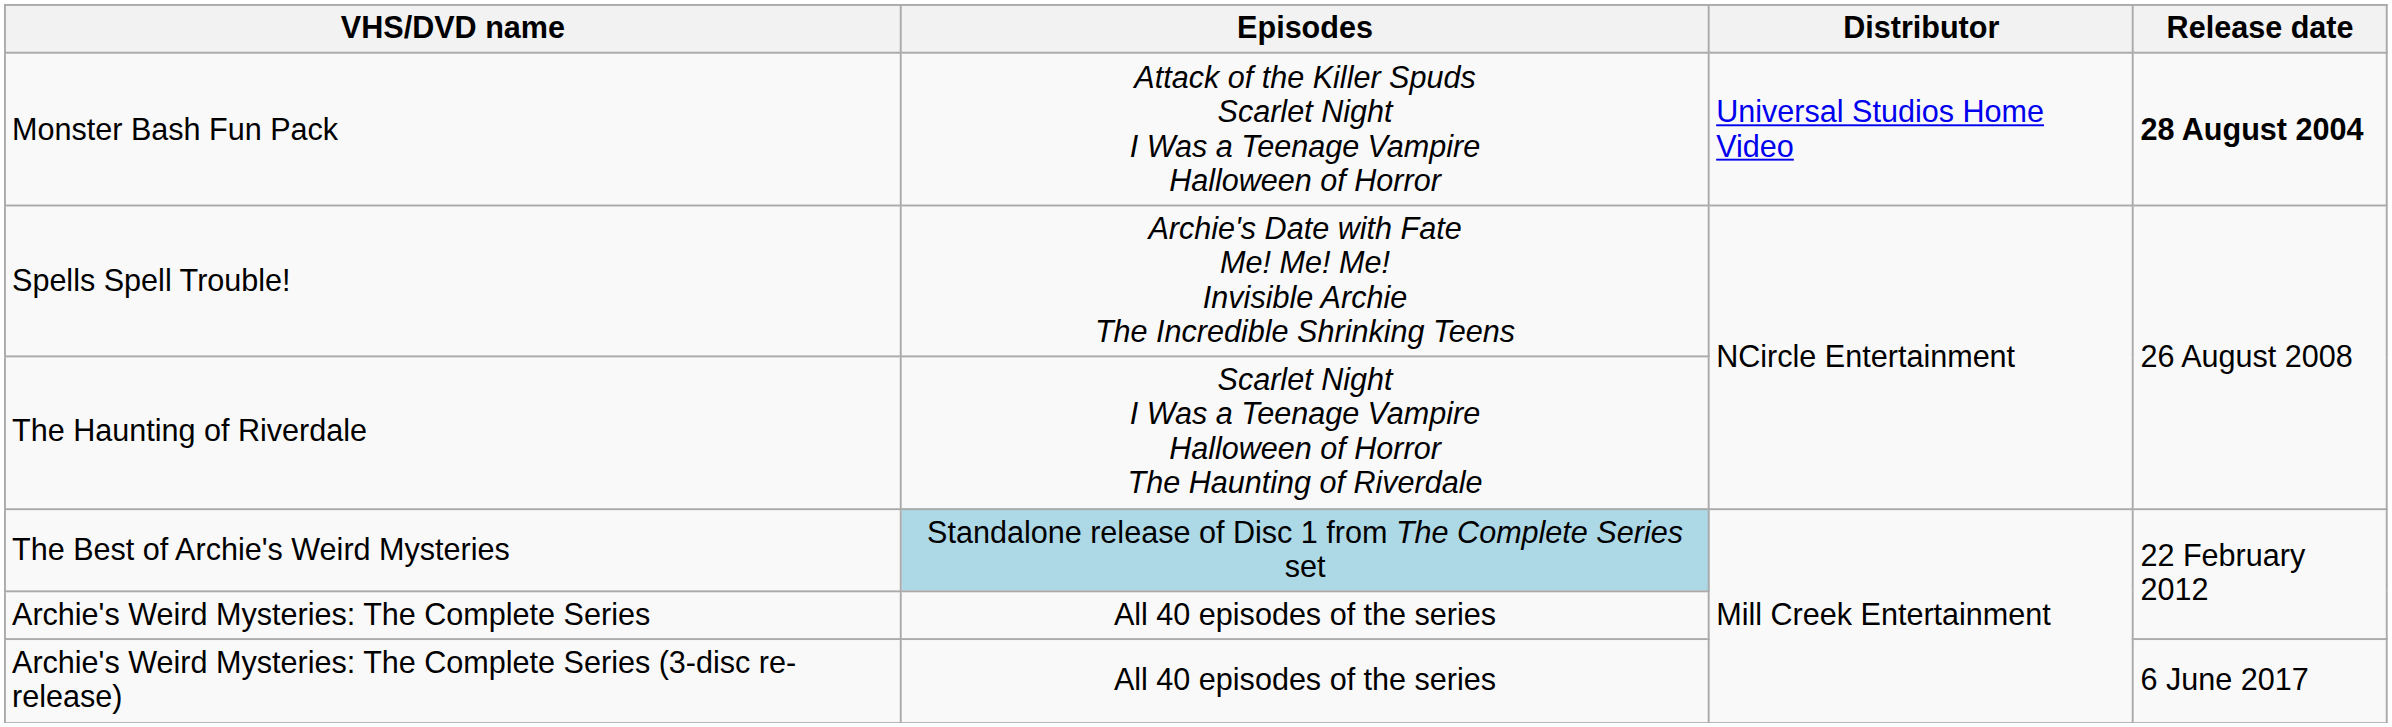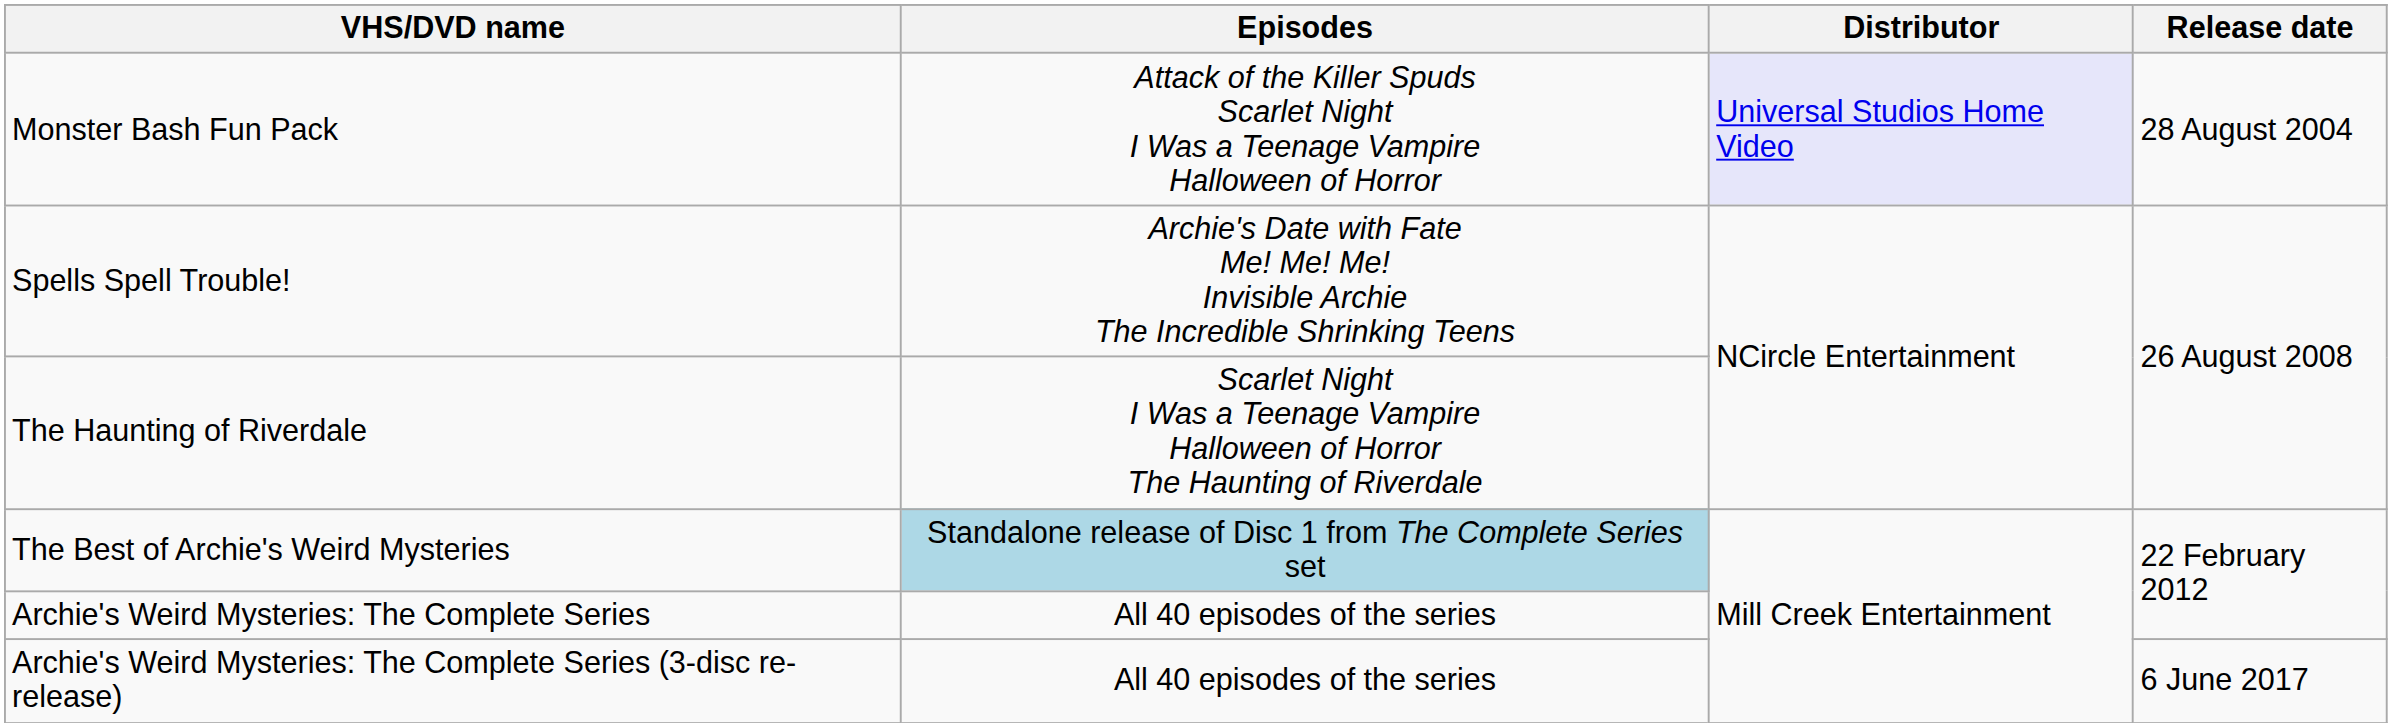(1880, 128) no background -> (1880, 128) lavender background
(2252, 128) bold -> (2247, 128) normal
